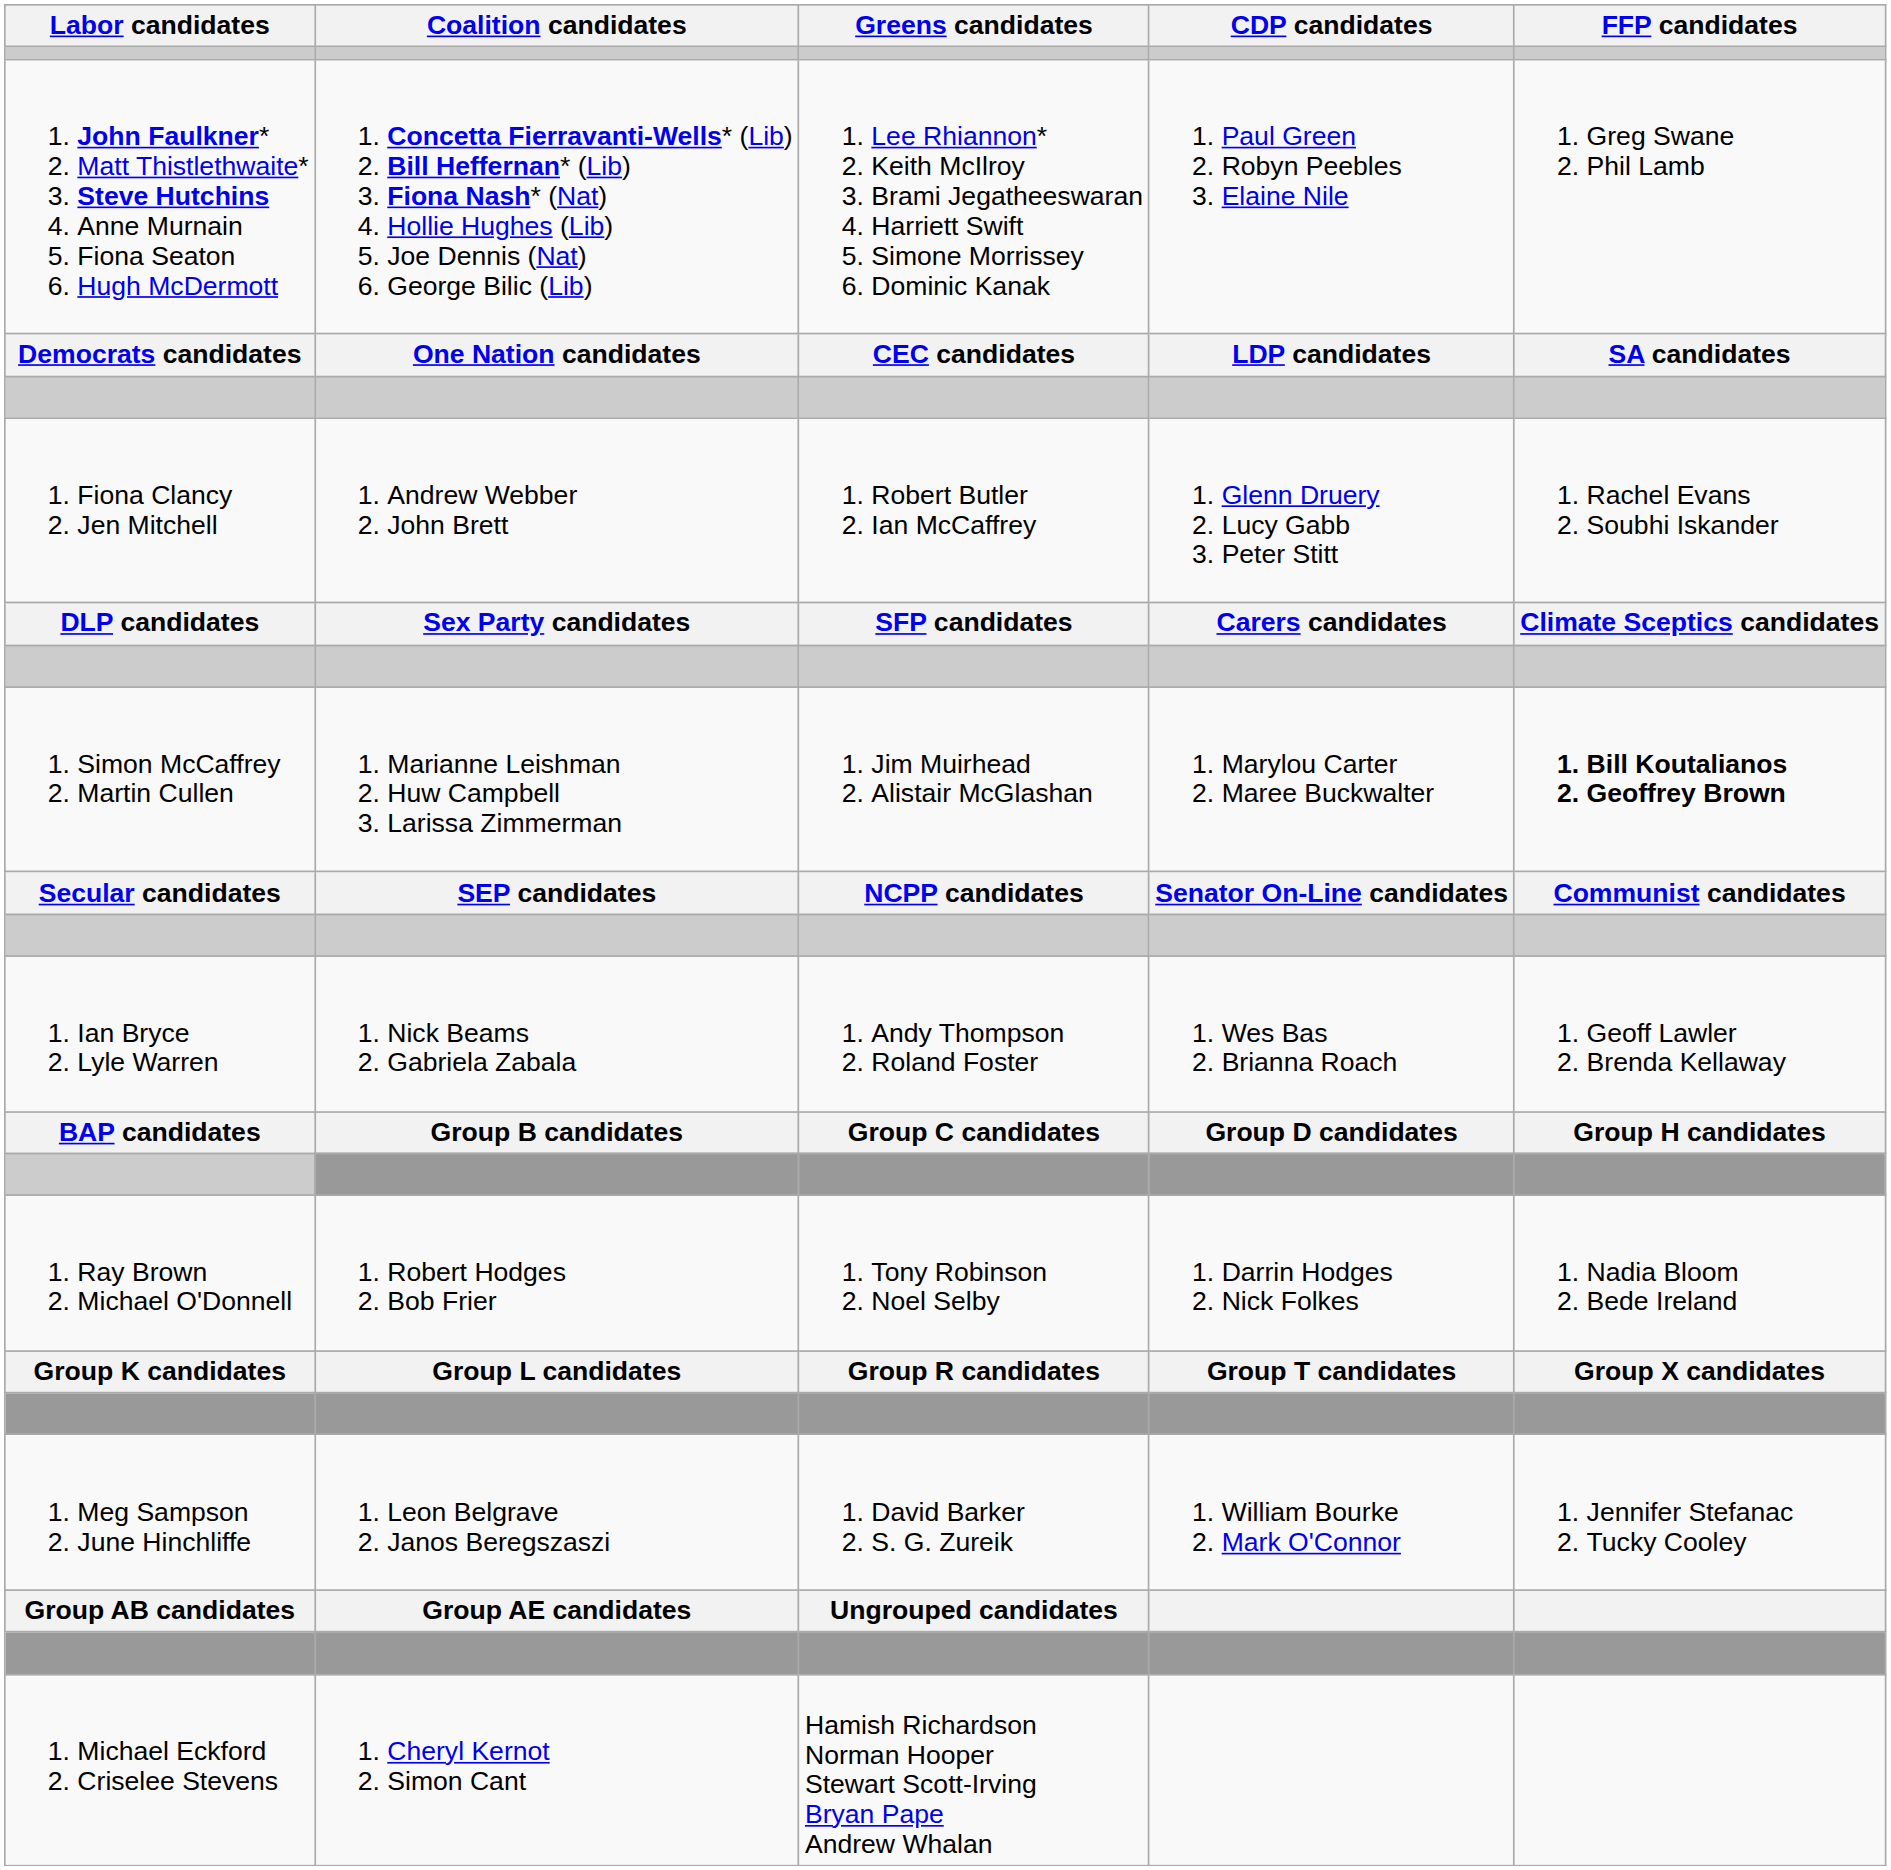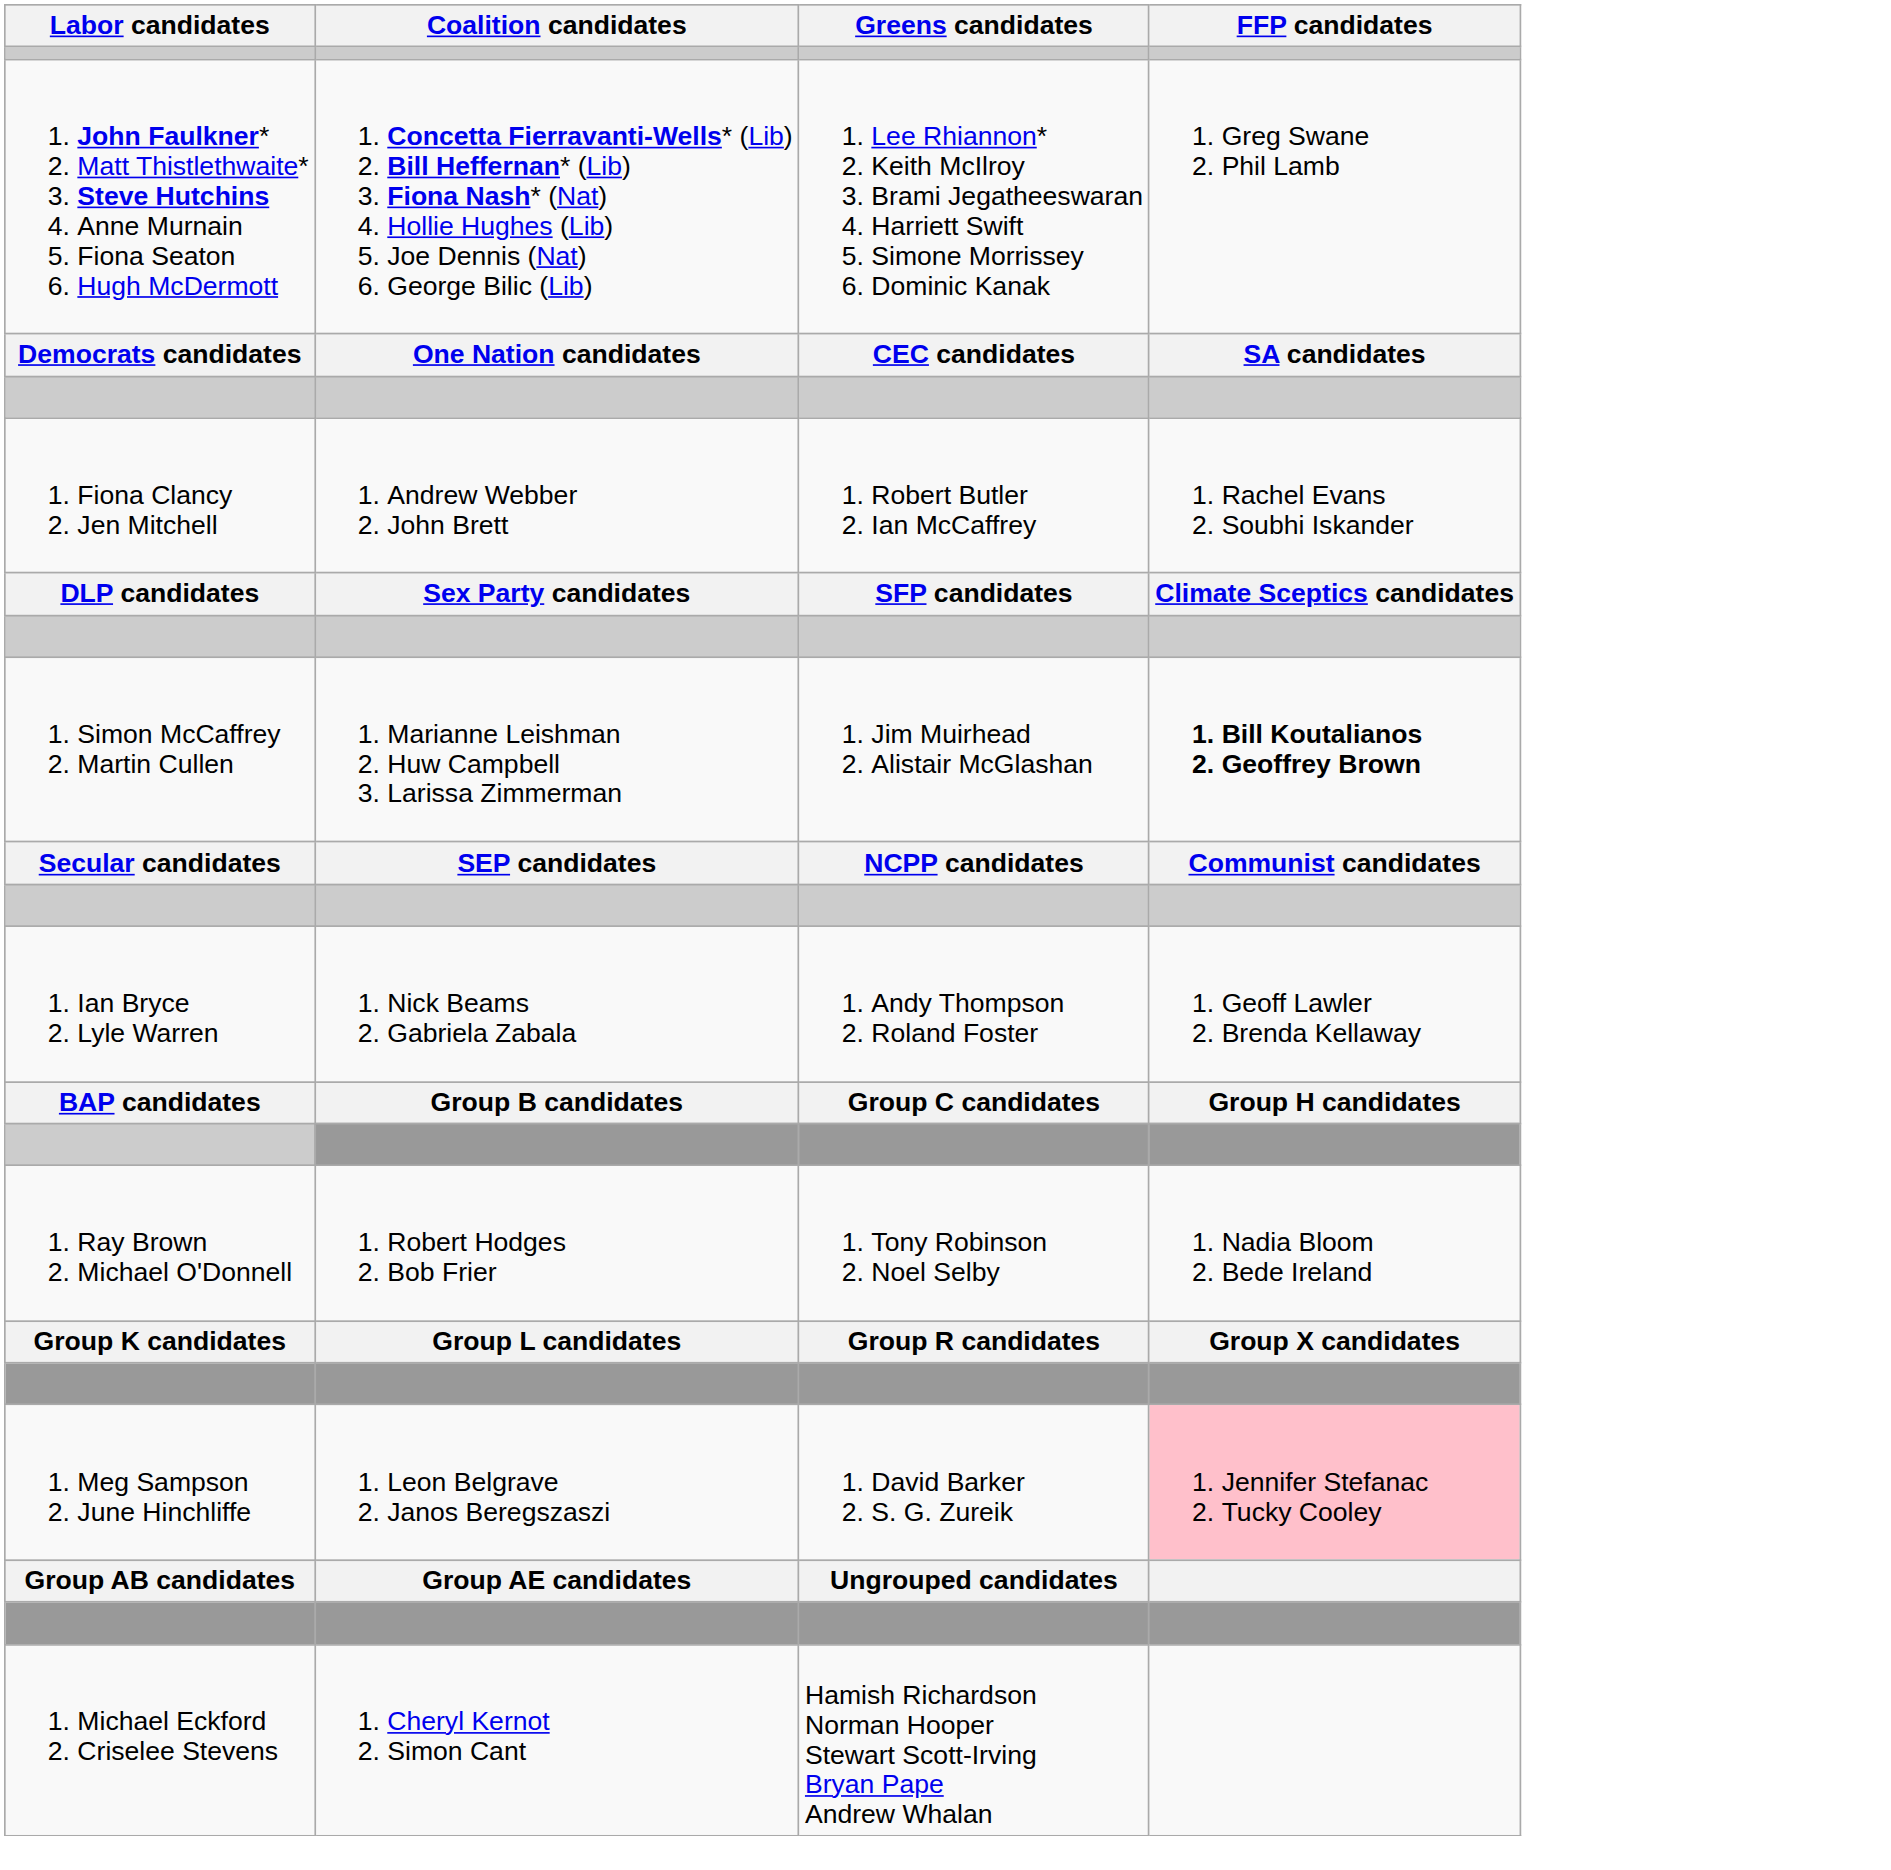- column: (1332, 25)
(1700, 1527) no background -> (1335, 1497) pink background
